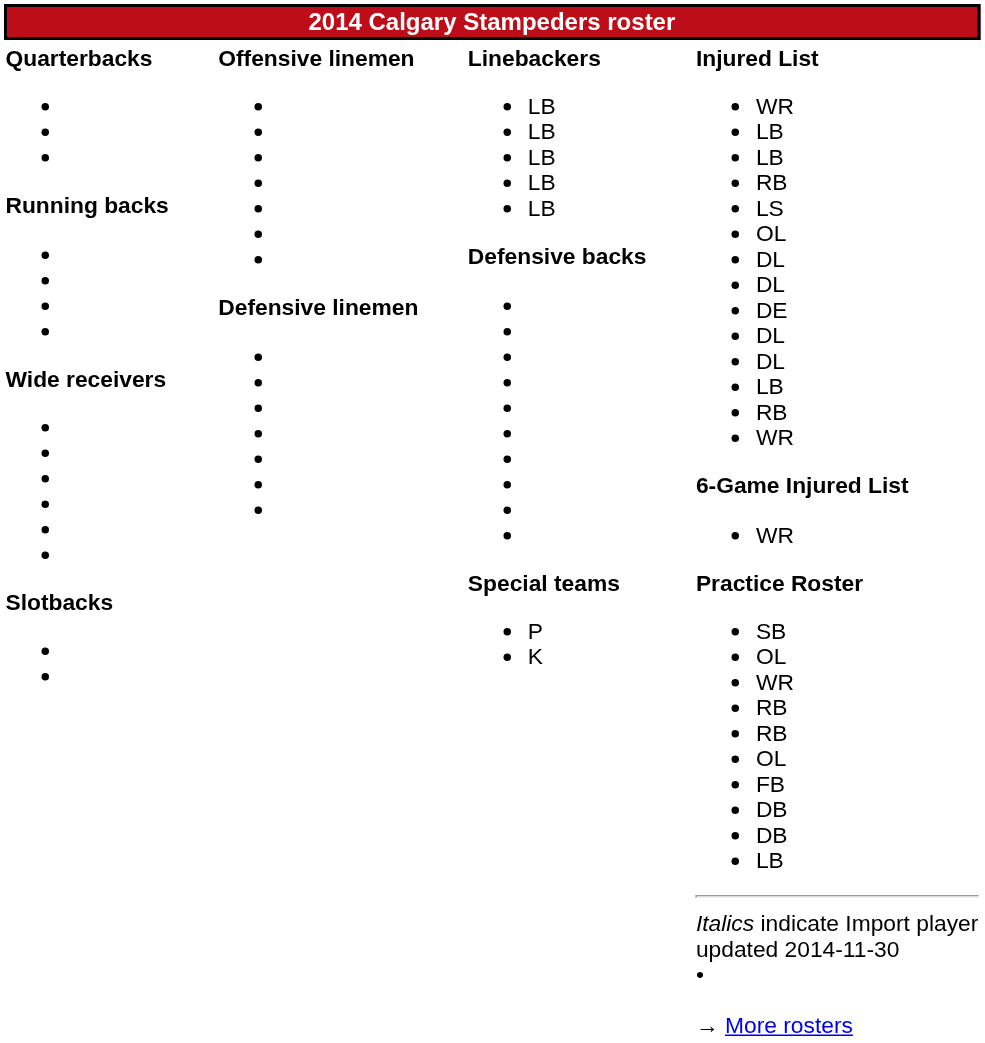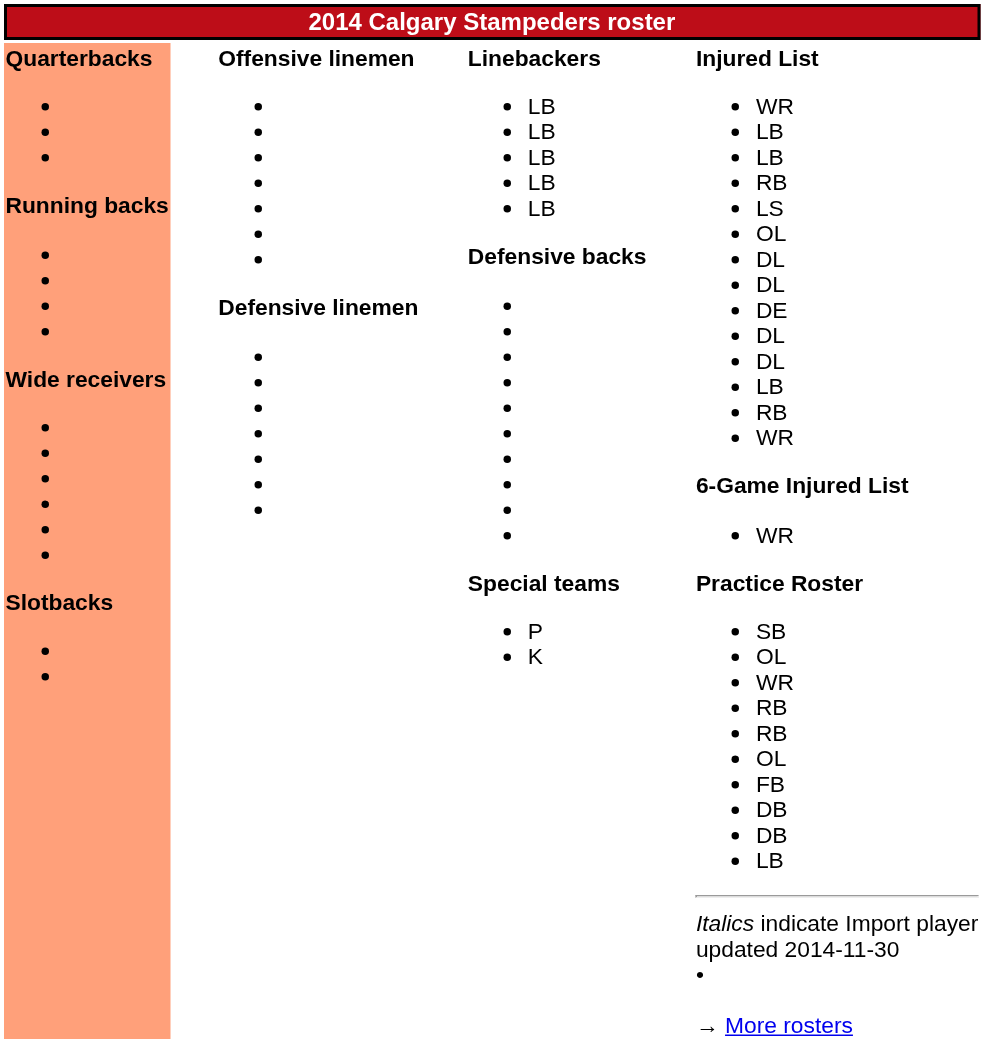(87, 366) no background -> (87, 366) lightsalmon background
